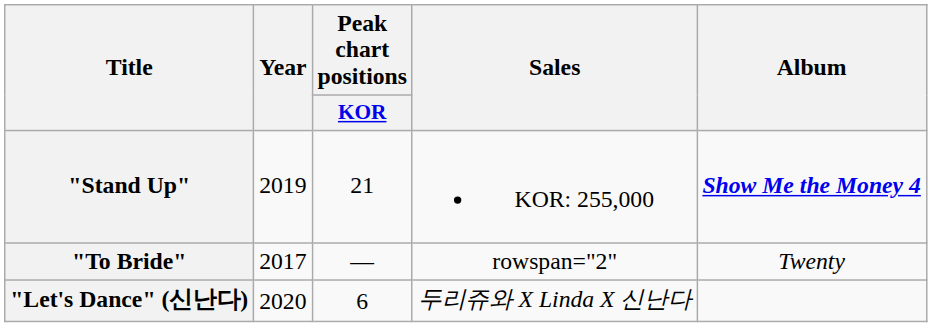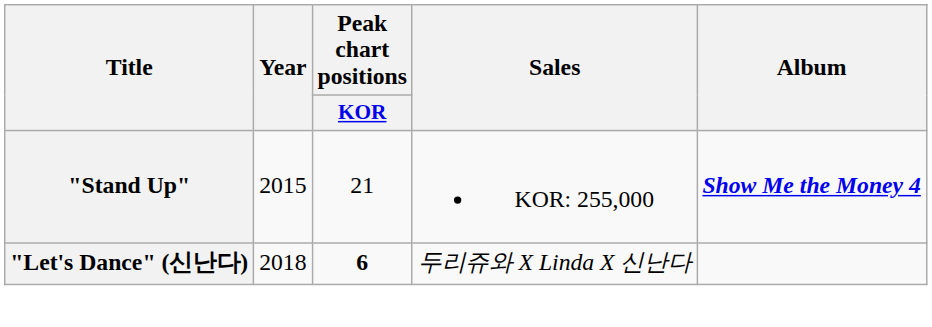(283, 186) 2019 -> (283, 186) 2015
- row: (129, 260)
(283, 300) 2020 -> (283, 263) 2018
(362, 300) normal -> (362, 263) bold
